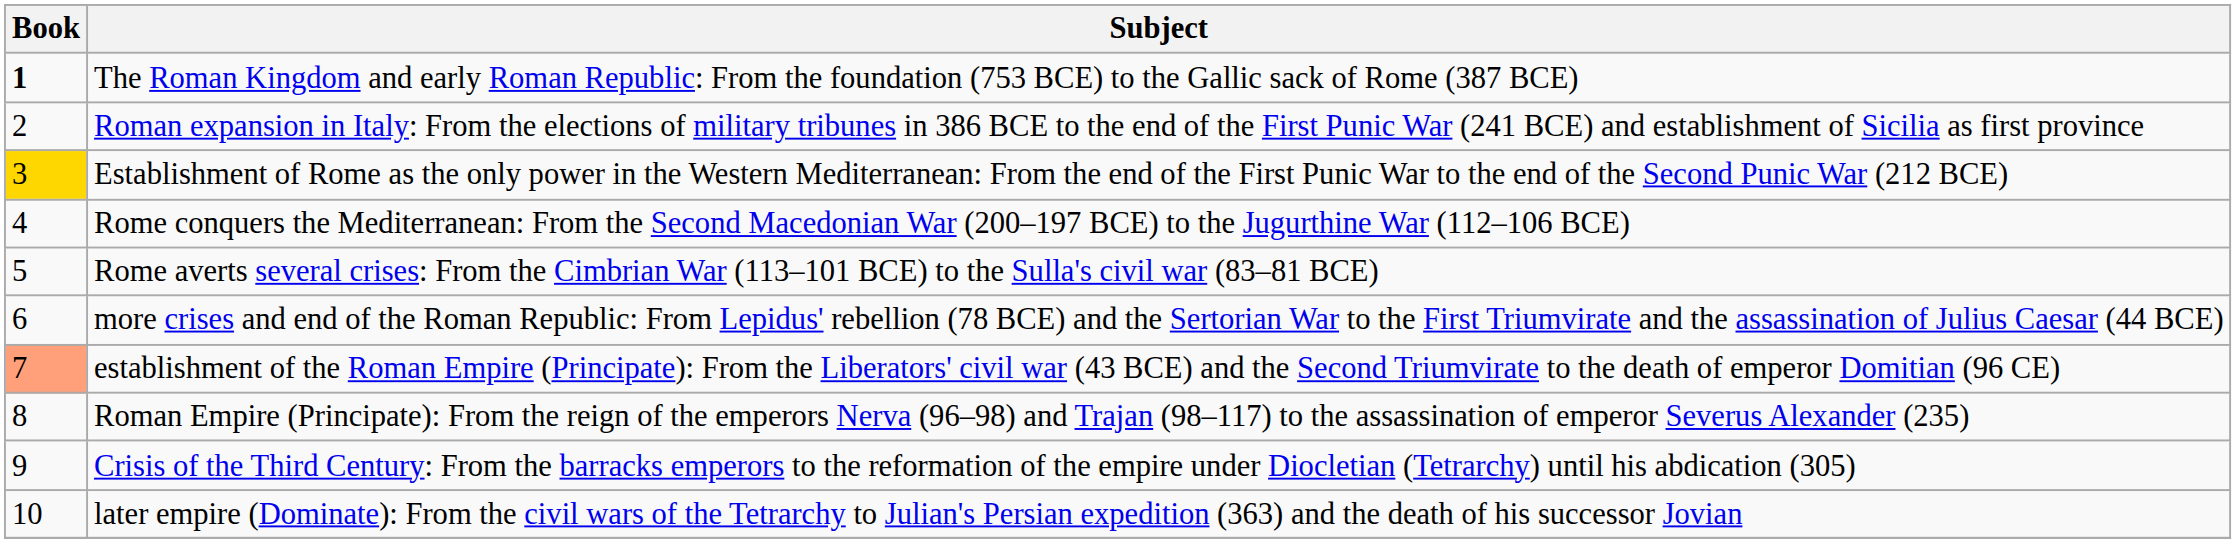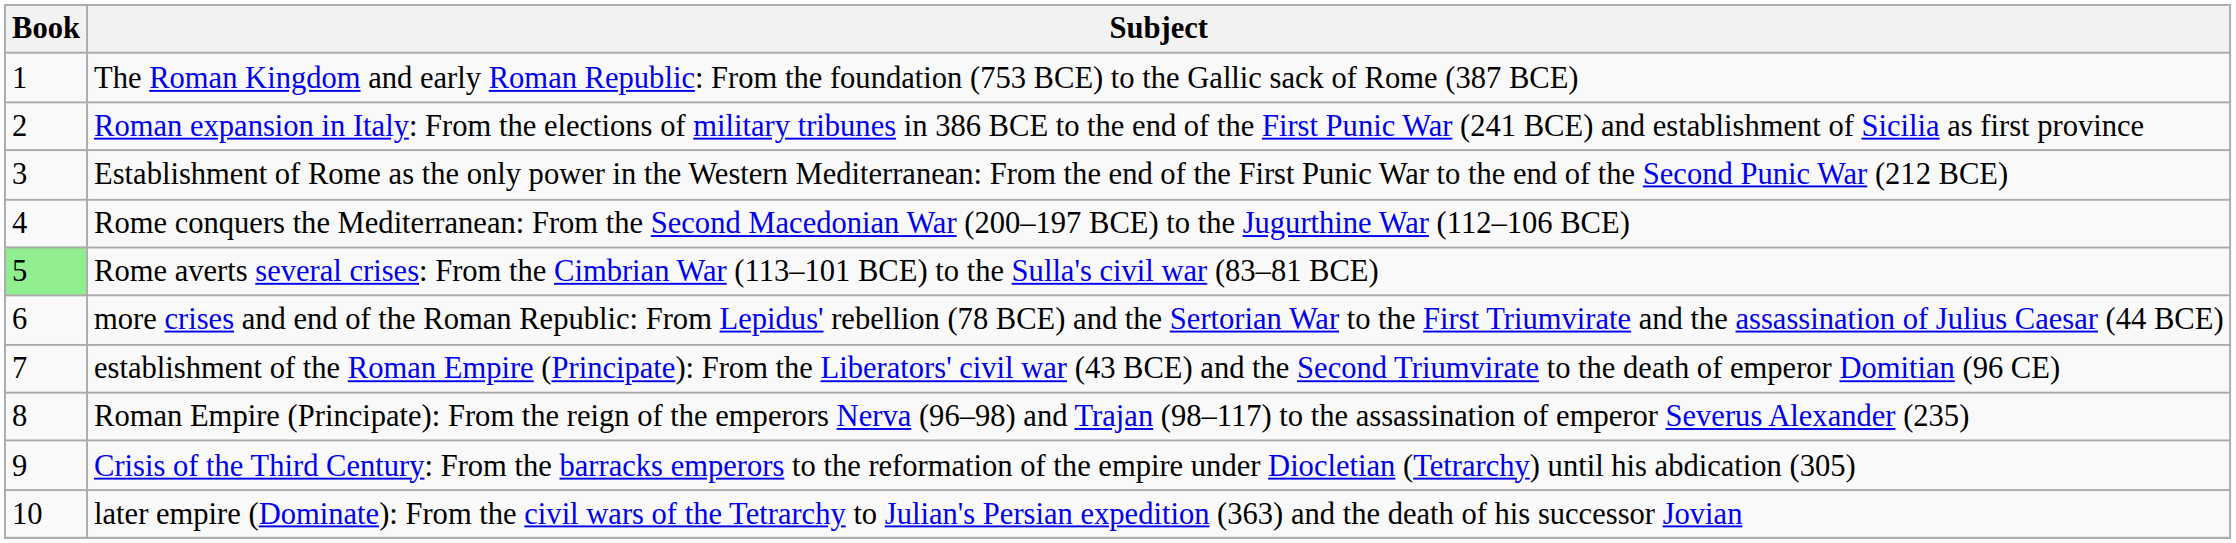(20, 77) bold -> (20, 77) normal
(20, 174) gold background -> (20, 174) no background
(20, 271) no background -> (20, 271) lightgreen background
(20, 367) lightsalmon background -> (20, 367) no background
